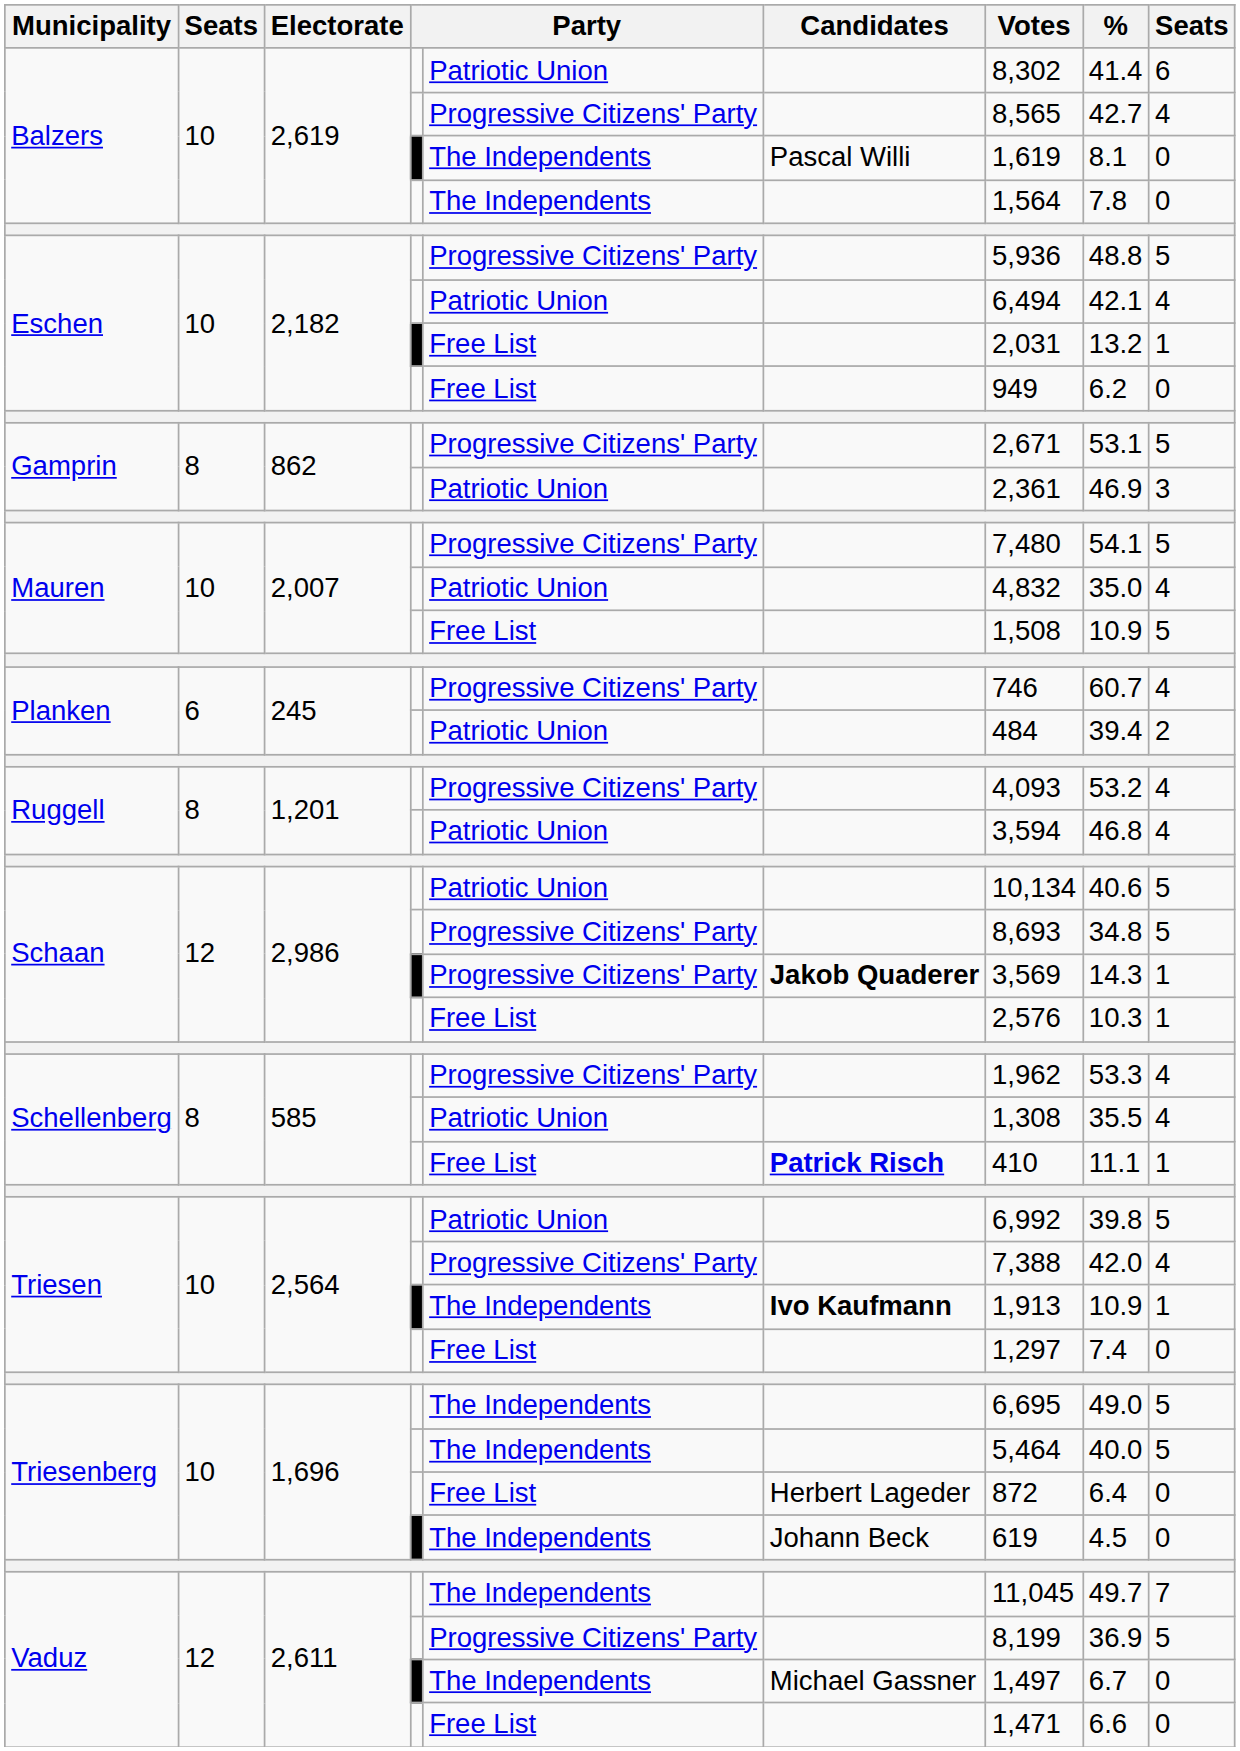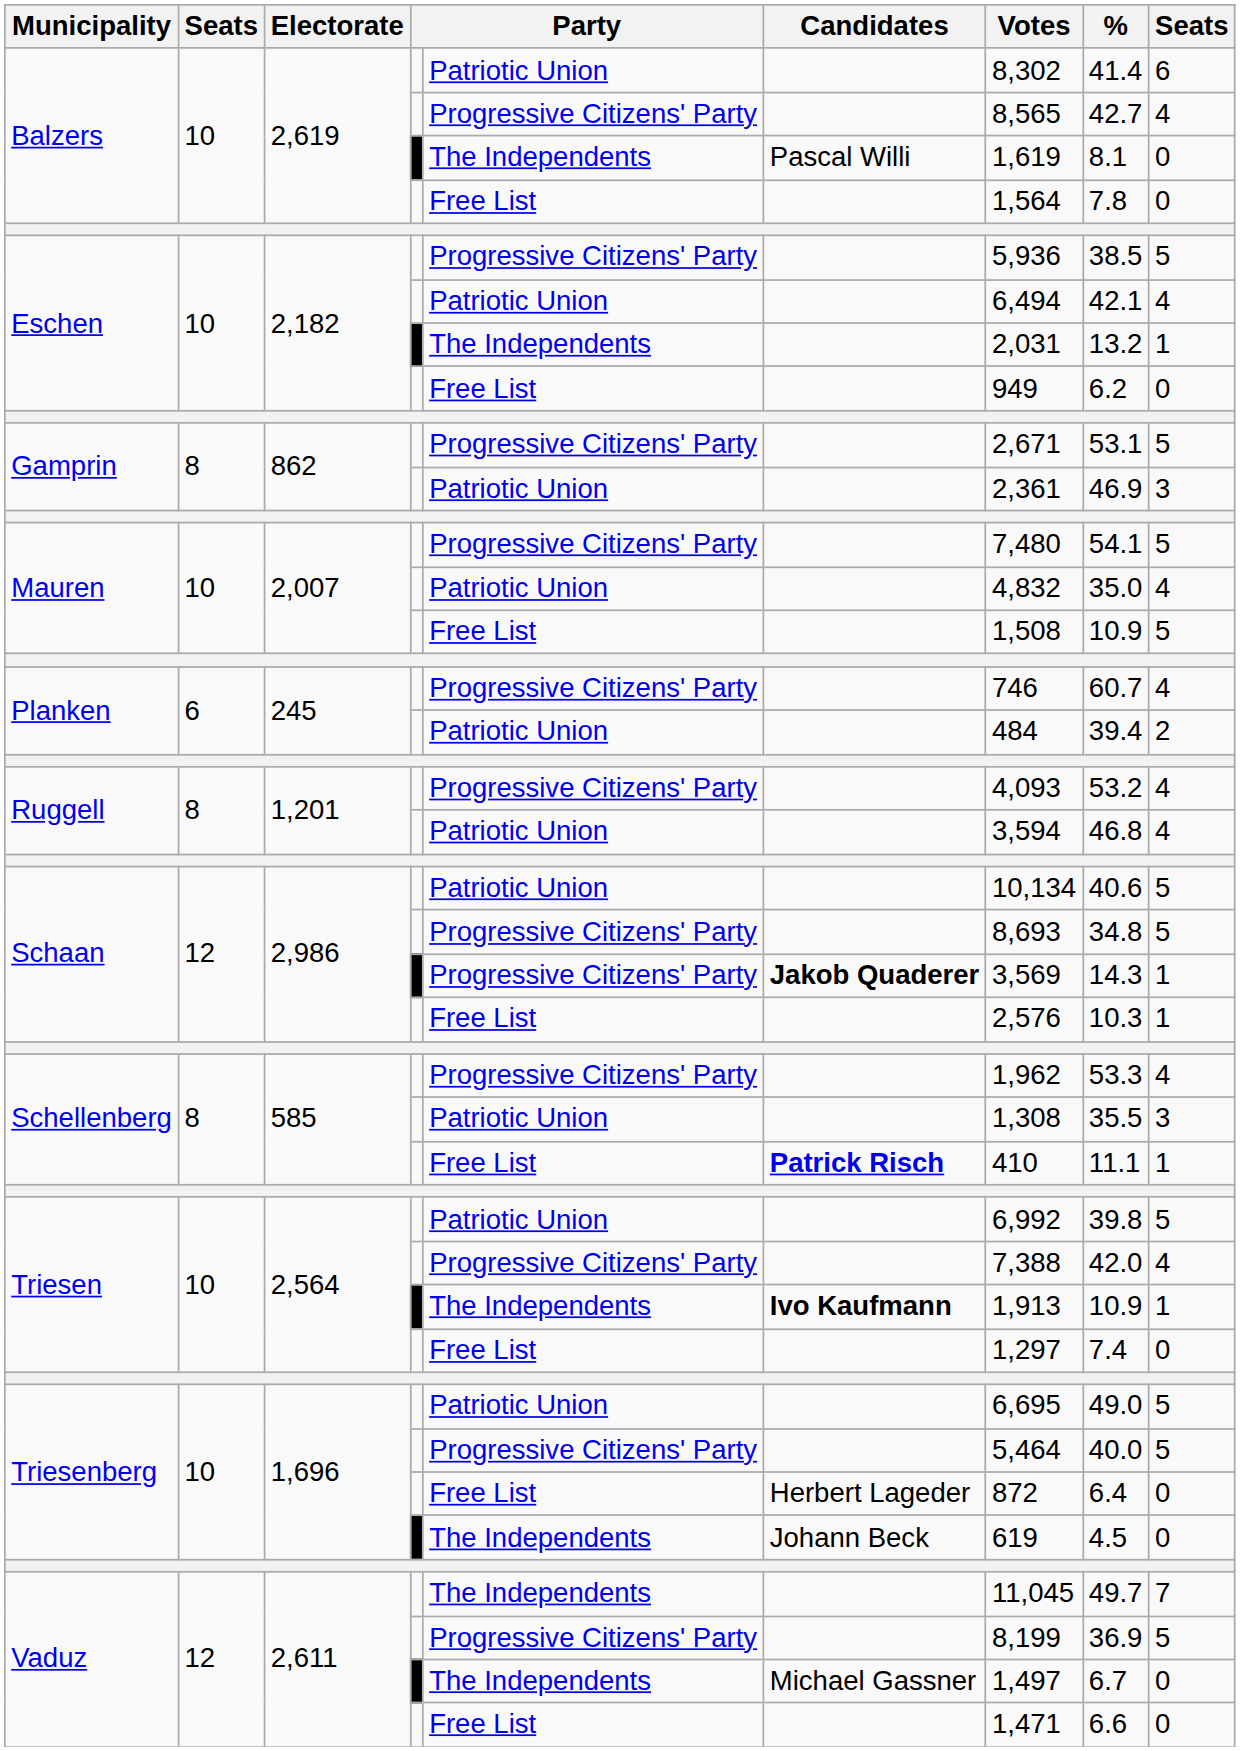(540, 200) The Independents -> (483, 200) Free List
(1116, 257) 48.8 -> (1116, 257) 38.5
(483, 344) Free List -> (540, 344) The Independents
(1163, 1118) 4 -> (1163, 1118) 3
(540, 1406) The Independents -> (519, 1406) Patriotic Union
(540, 1449) The Independents -> (593, 1449) Progressive Citizens' Party
